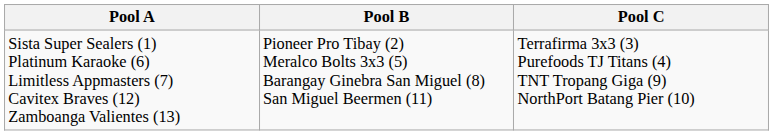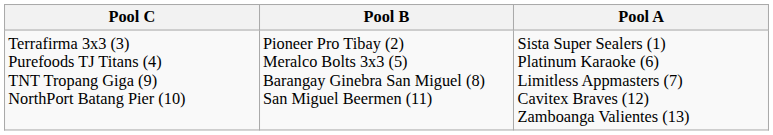columns swapped: (132, 17) <-> (641, 17)
